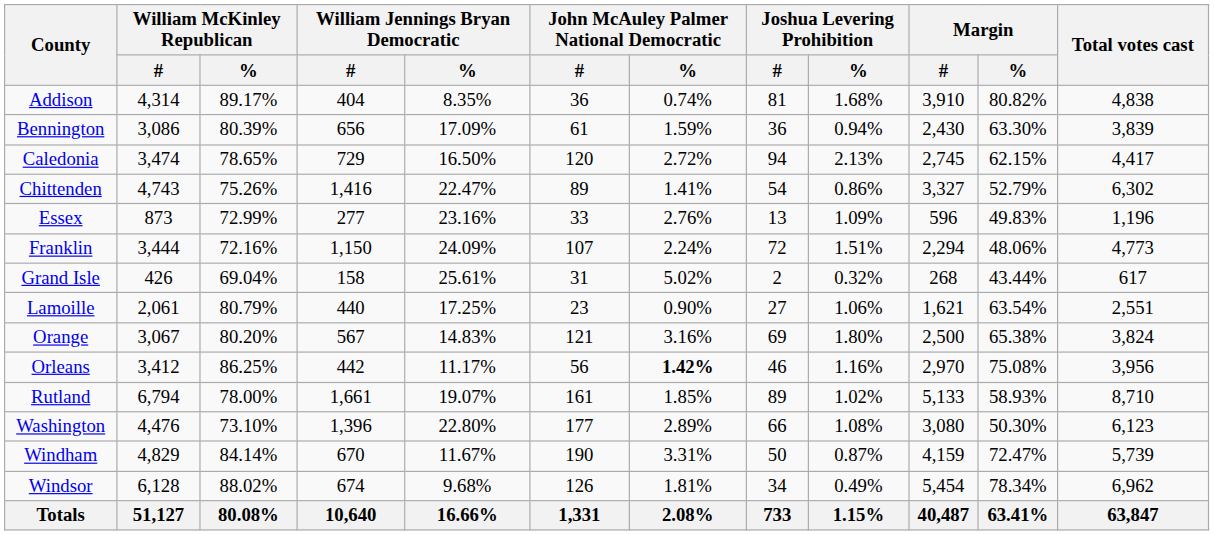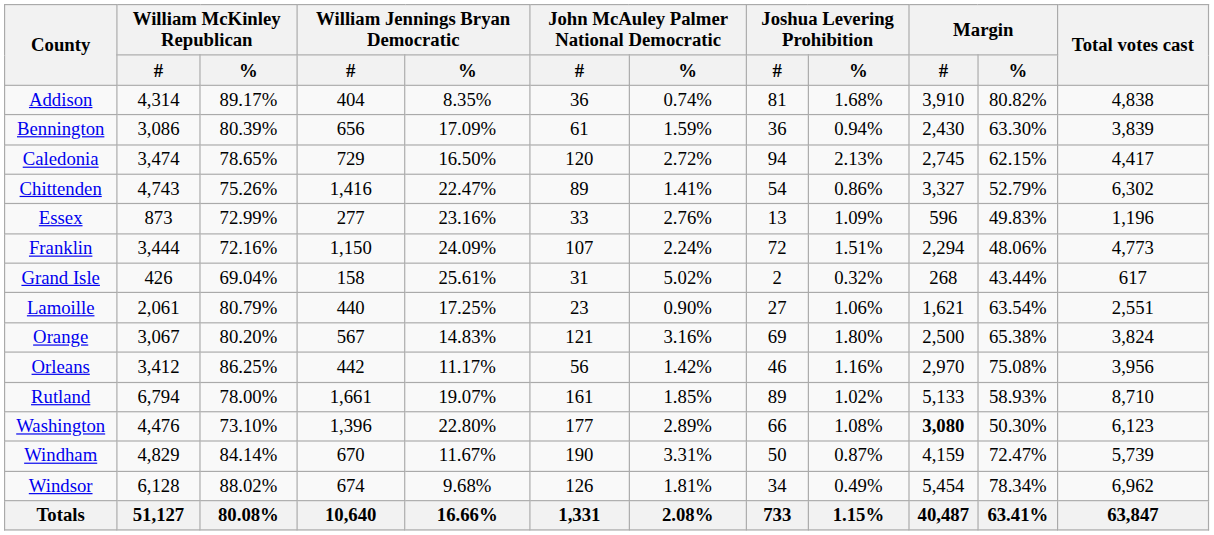(688, 366) bold -> (688, 366) normal
(943, 426) normal -> (943, 426) bold
